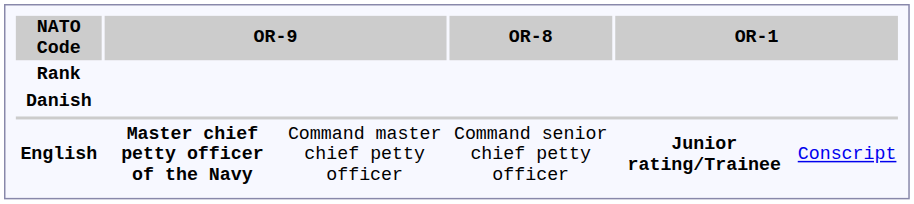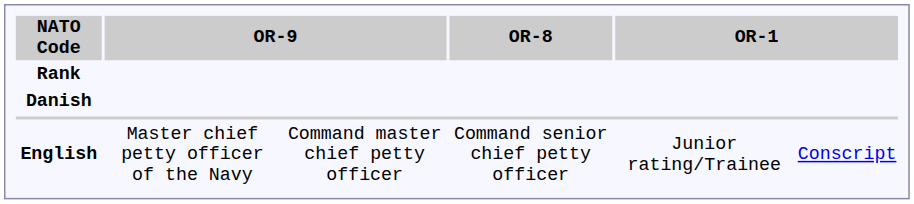(192, 155) bold -> (192, 155) normal
(704, 155) bold -> (704, 155) normal
